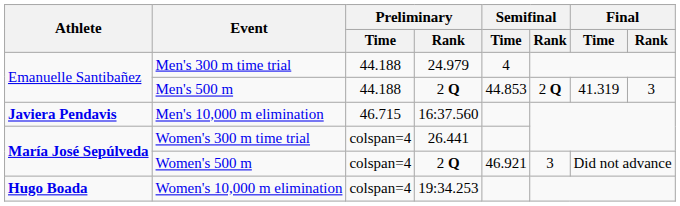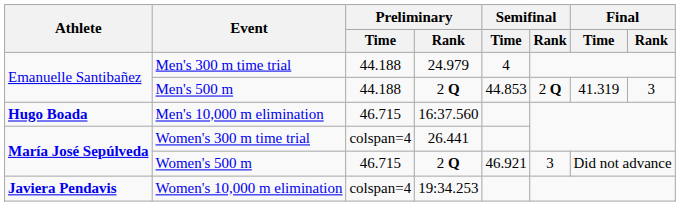(62, 114) Javiera Pendavis -> (48, 114) Hugo Boada
(380, 164) colspan=4 -> (380, 164) 46.715
(48, 188) Hugo Boada -> (62, 188) Javiera Pendavis
